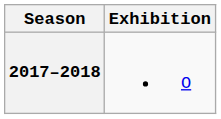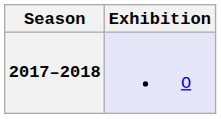(160, 83) no background -> (160, 83) lavender background
